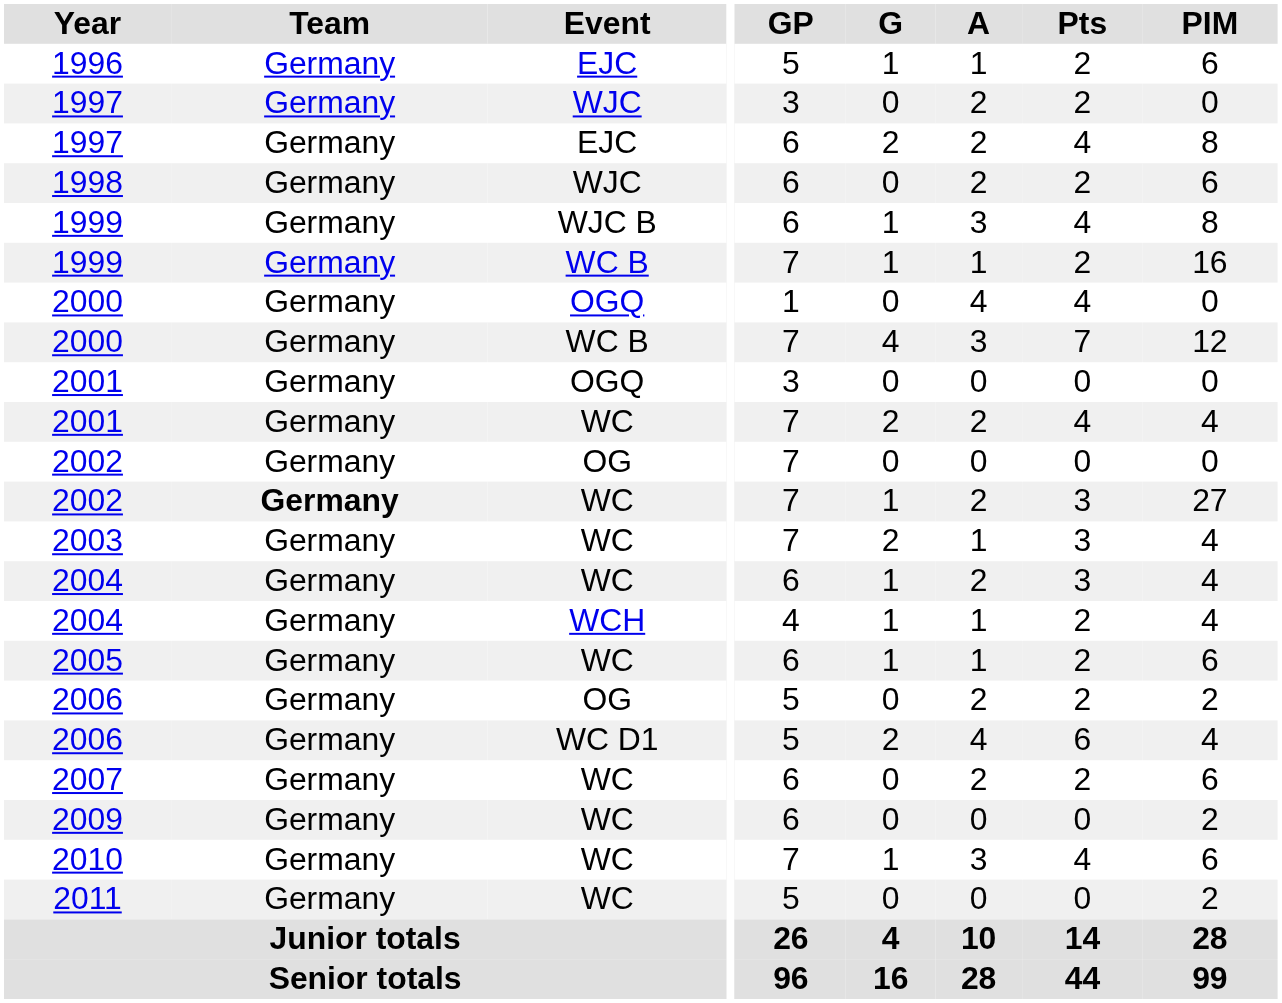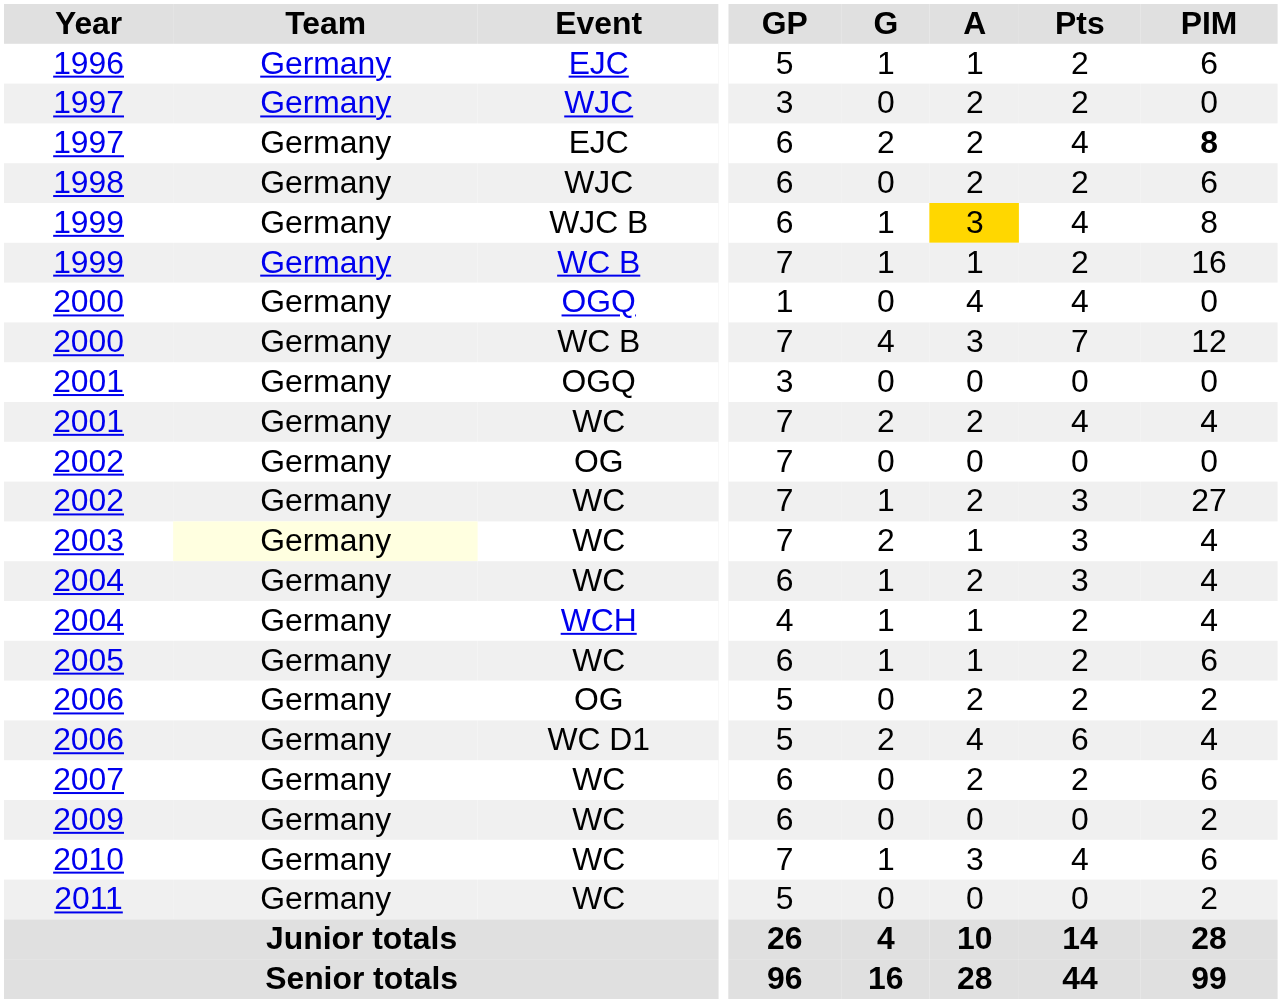(1210, 142) normal -> (1209, 142) bold
(979, 222) no background -> (975, 222) gold background
(330, 501) bold -> (326, 501) normal
(330, 540) no background -> (326, 540) lightyellow background
